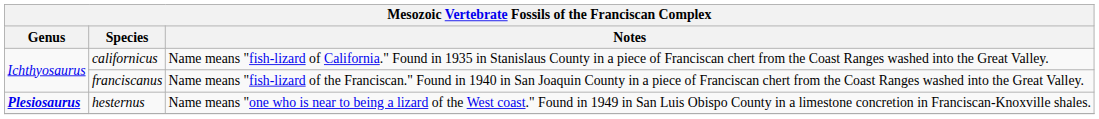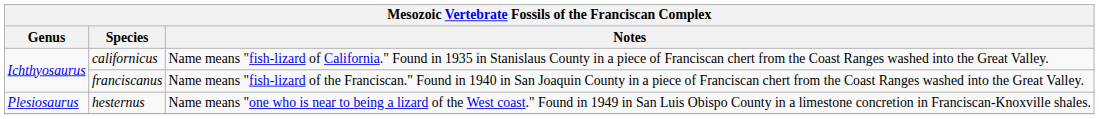(44, 102) bold -> (43, 102) normal
